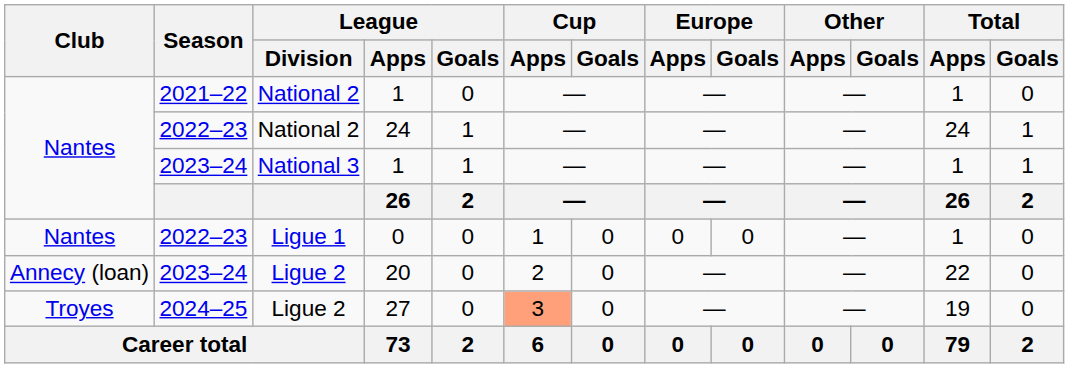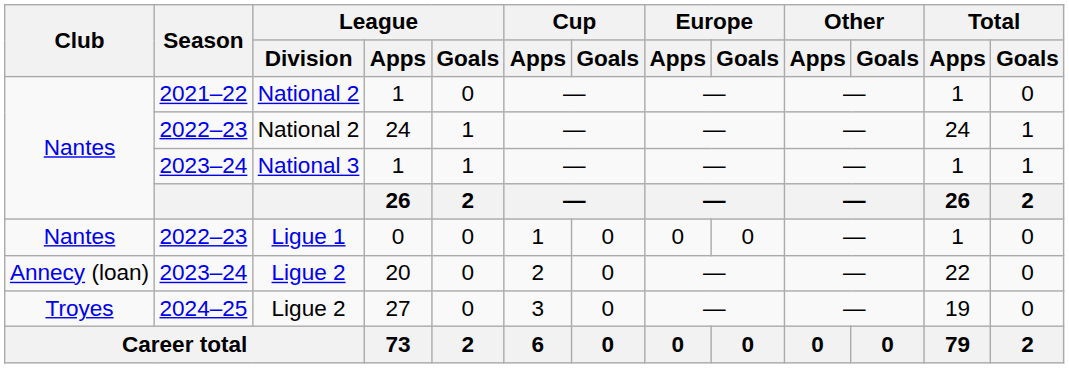(538, 308) lightsalmon background -> (538, 308) no background
